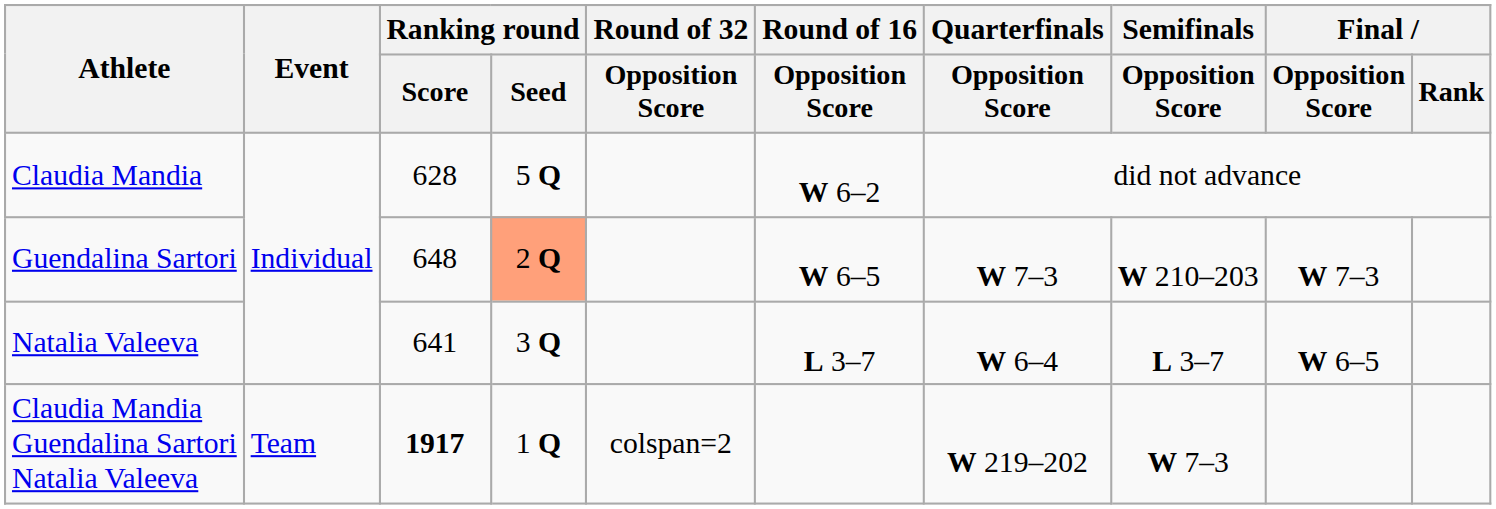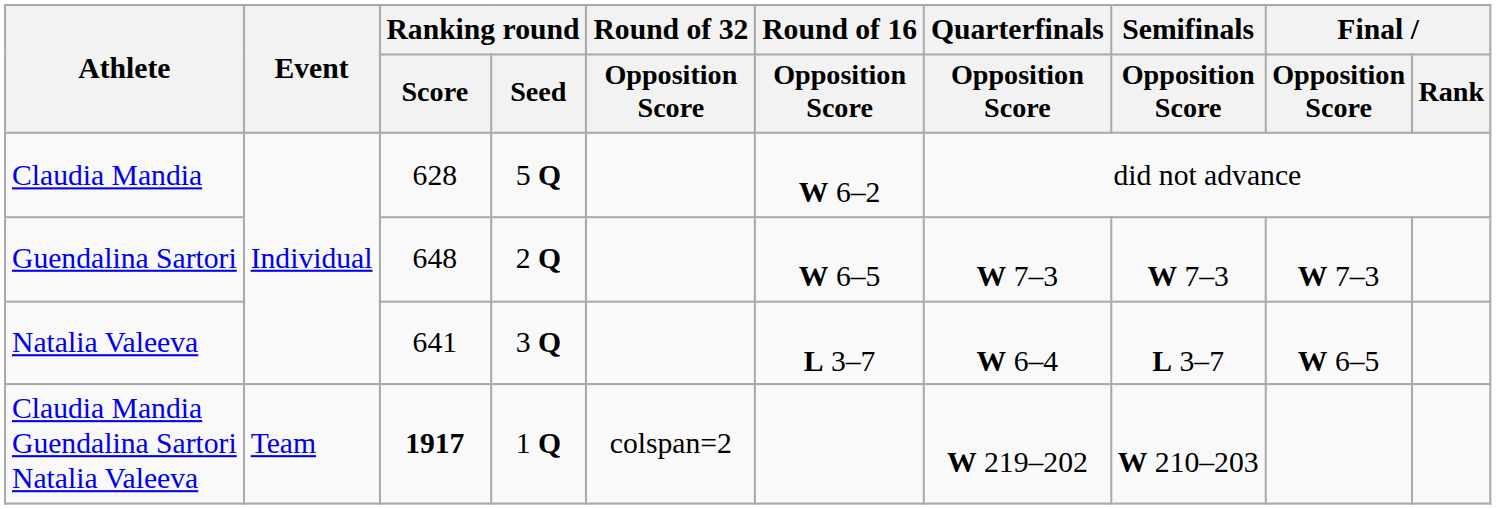(538, 258) lightsalmon background -> (538, 258) no background
(1188, 276) W 210–203 -> (1188, 276) W 7–3
(1188, 461) W 7–3 -> (1188, 461) W 210–203
